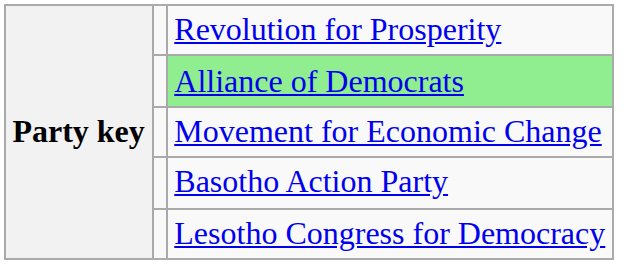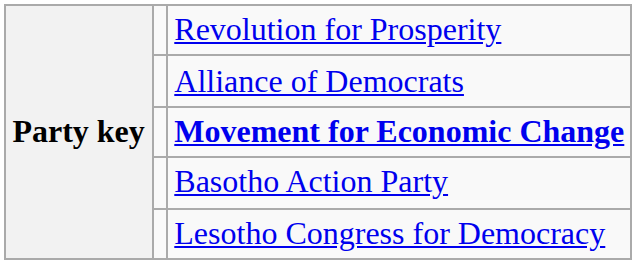(319, 80) lightgreen background -> (319, 80) no background
(388, 131) normal -> (399, 131) bold
